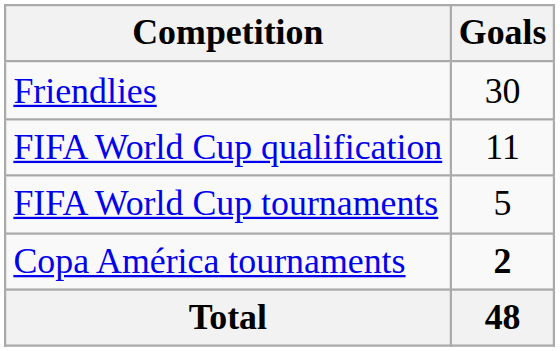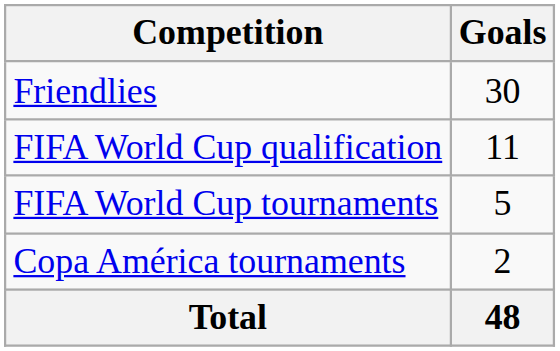(503, 260) bold -> (503, 260) normal
